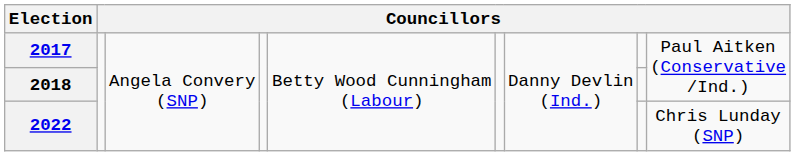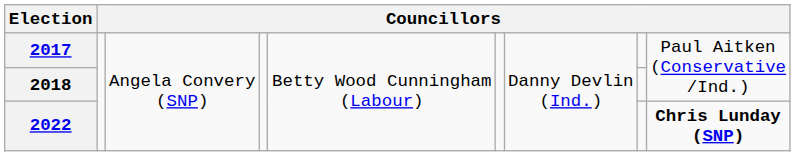(718, 126) normal -> (718, 126) bold
